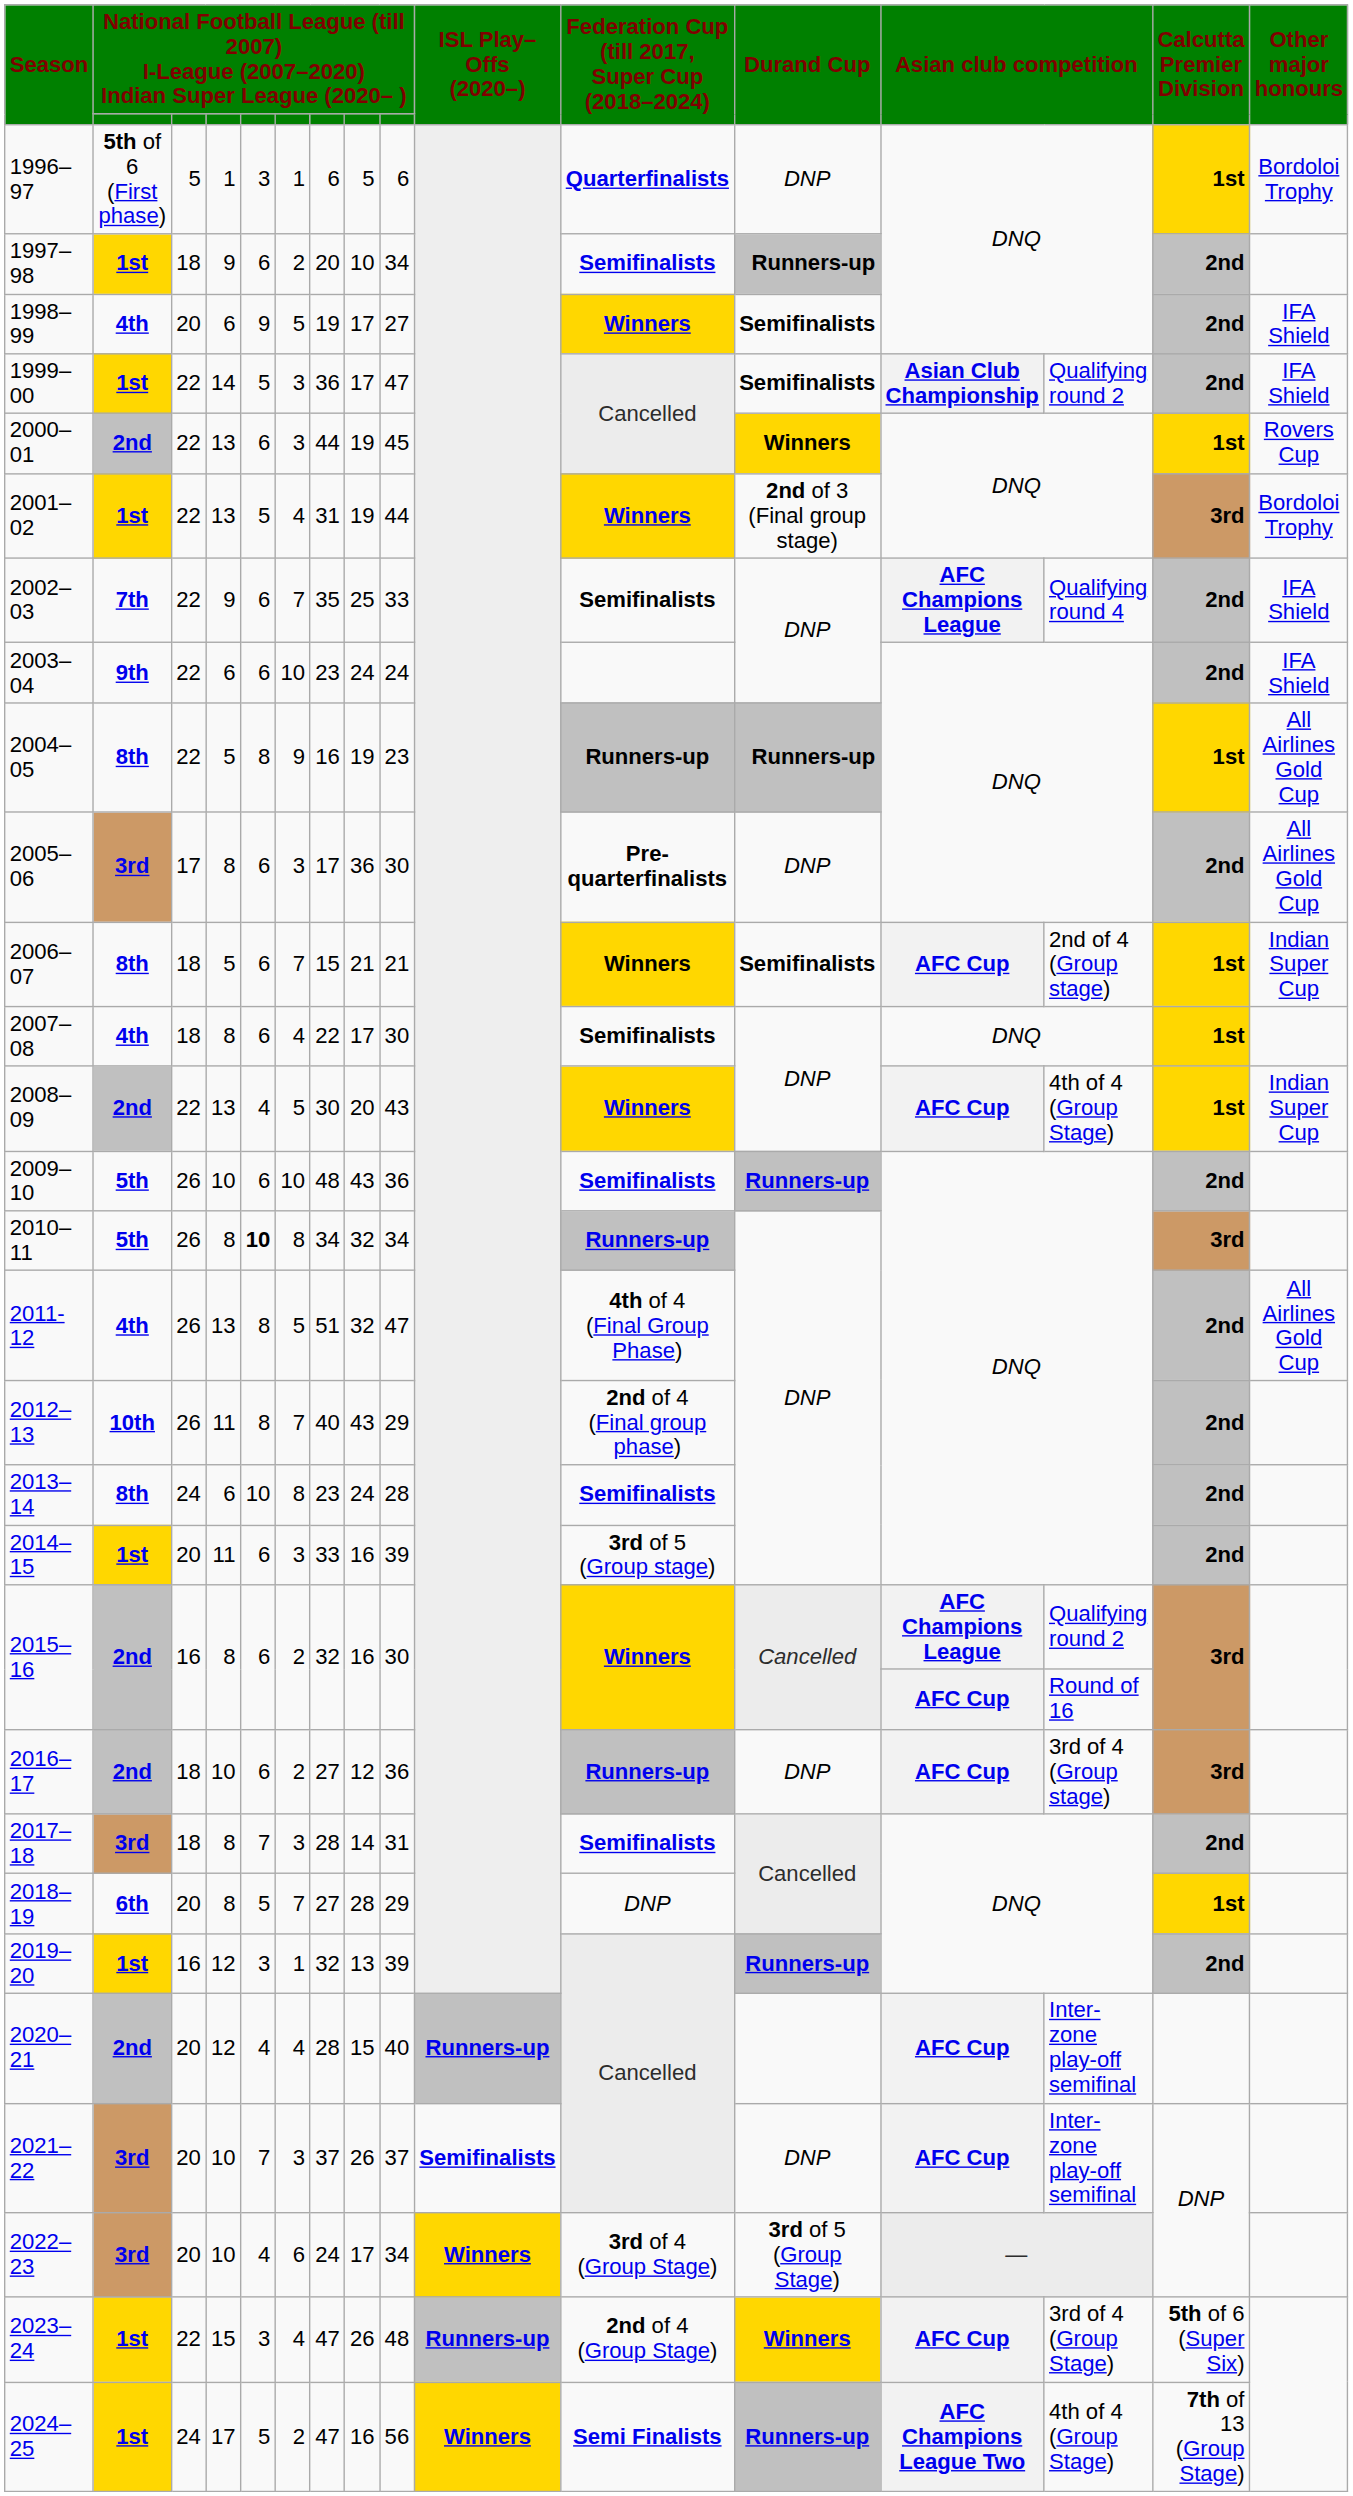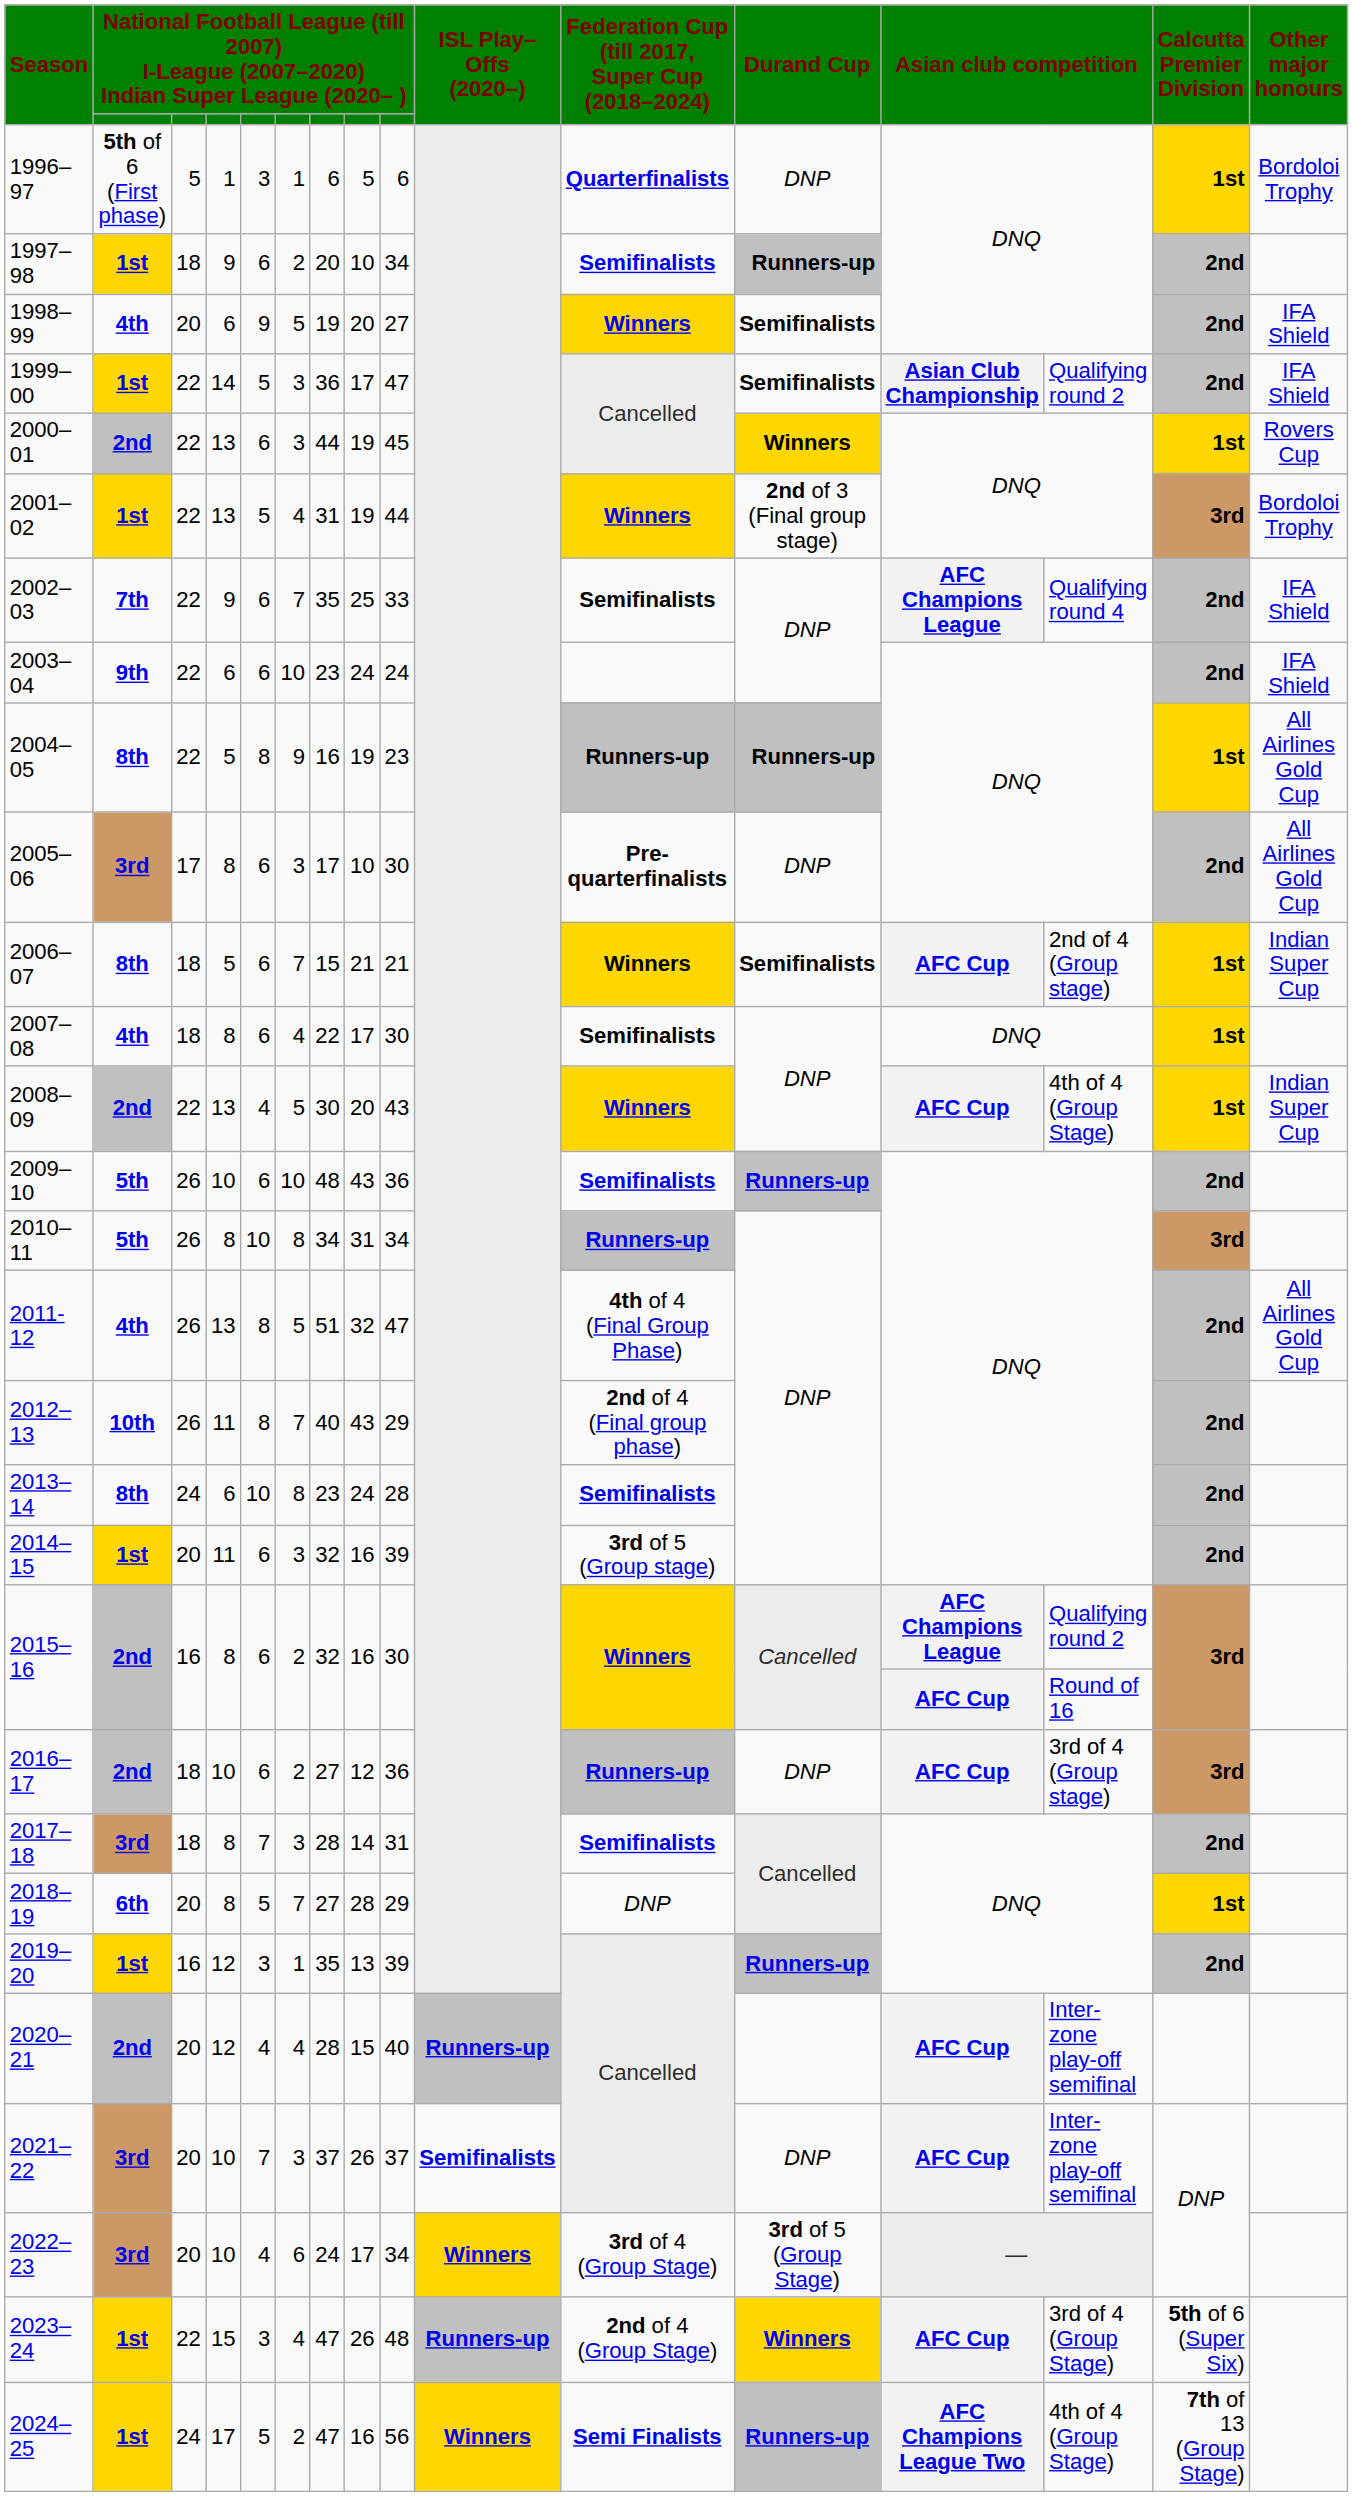(362, 323) 17 -> (362, 323) 20
(362, 866) 36 -> (362, 866) 10
(258, 1240) bold -> (258, 1240) normal
(362, 1240) 32 -> (362, 1240) 31
(327, 1554) 33 -> (327, 1554) 32
(327, 1963) 32 -> (327, 1963) 35
